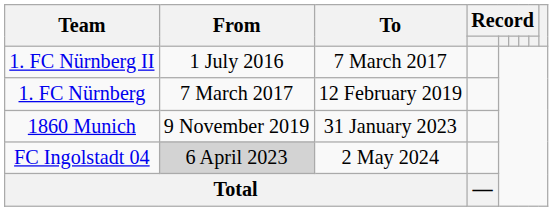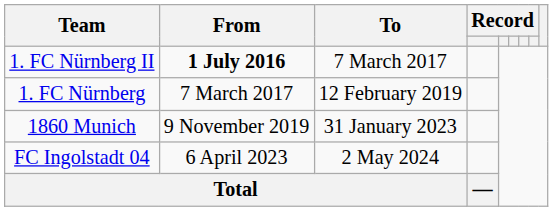(237, 61) normal -> (237, 61) bold
(237, 157) lightgrey background -> (237, 157) no background
